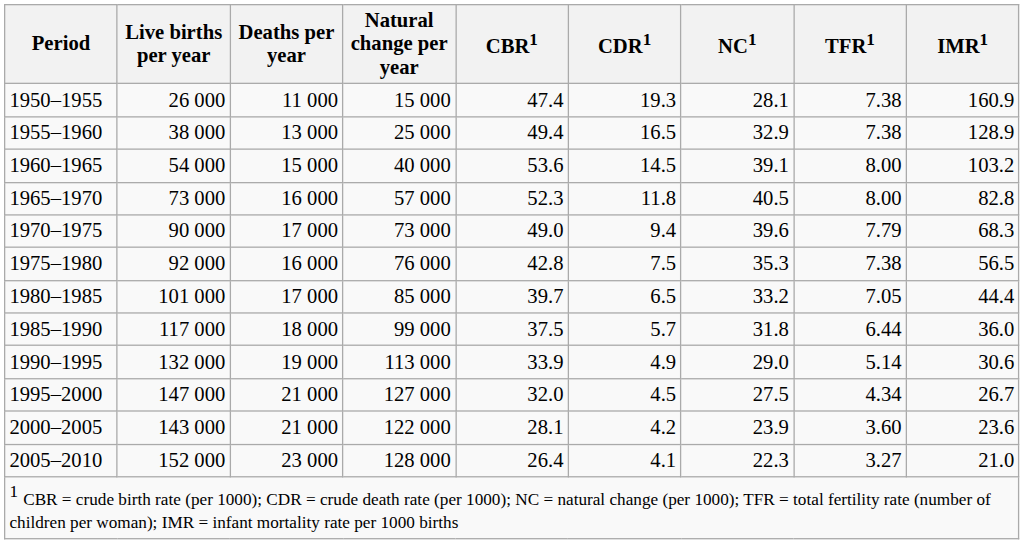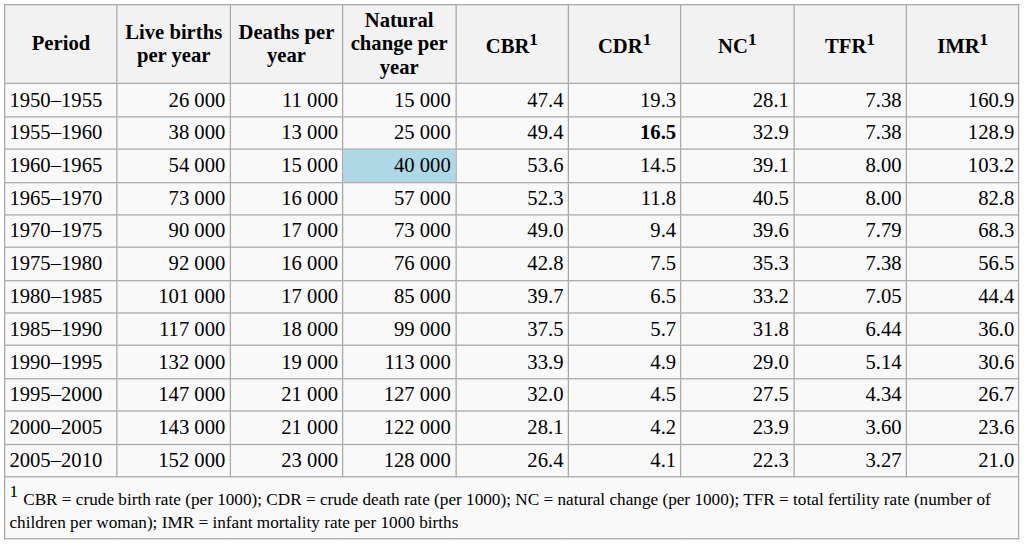(658, 132) normal -> (658, 132) bold
(422, 165) no background -> (422, 165) lightblue background
